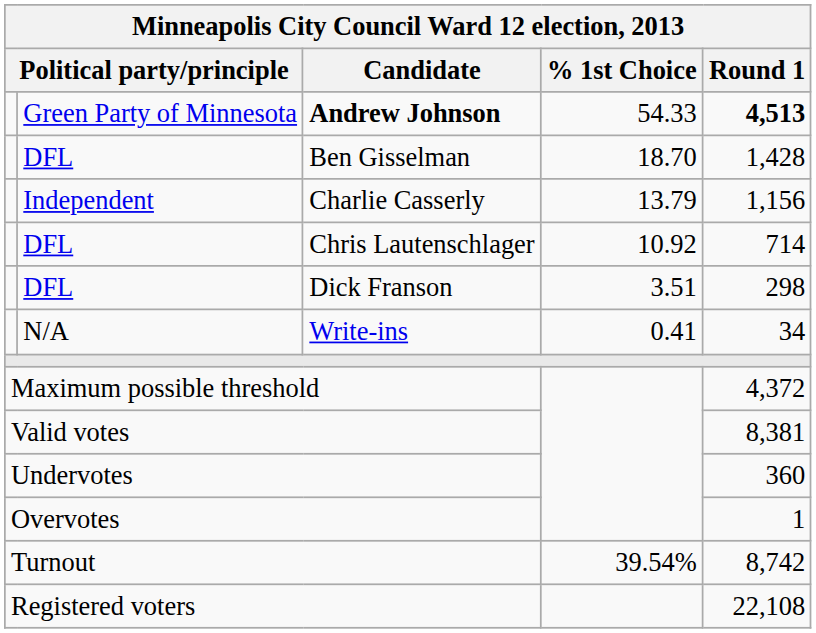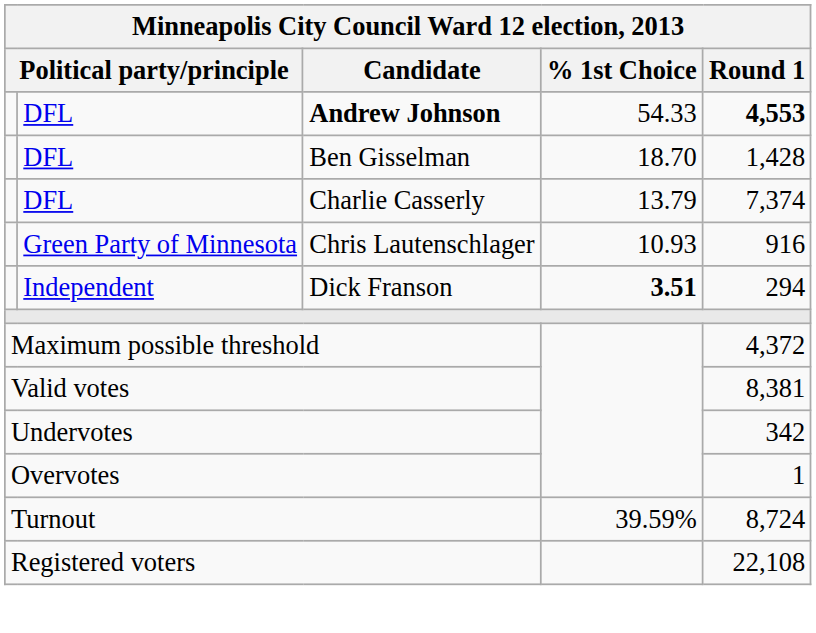(160, 113) Green Party of Minnesota -> (48, 113) DFL
(775, 113) 4,513 -> (775, 113) 4,553
(89, 200) Independent -> (48, 200) DFL
(775, 200) 1,156 -> (775, 200) 7,374
(48, 244) DFL -> (160, 244) Green Party of Minnesota
(667, 244) 10.92 -> (667, 244) 10.93
(785, 244) 714 -> (785, 244) 916
(48, 288) DFL -> (89, 288) Independent
(674, 288) normal -> (674, 288) bold
(785, 288) 298 -> (785, 288) 294
- row: (359, 331)
(785, 474) 360 -> (785, 431) 342
(656, 562) 39.54% -> (656, 518) 39.59%
(775, 562) 8,742 -> (775, 518) 8,724
